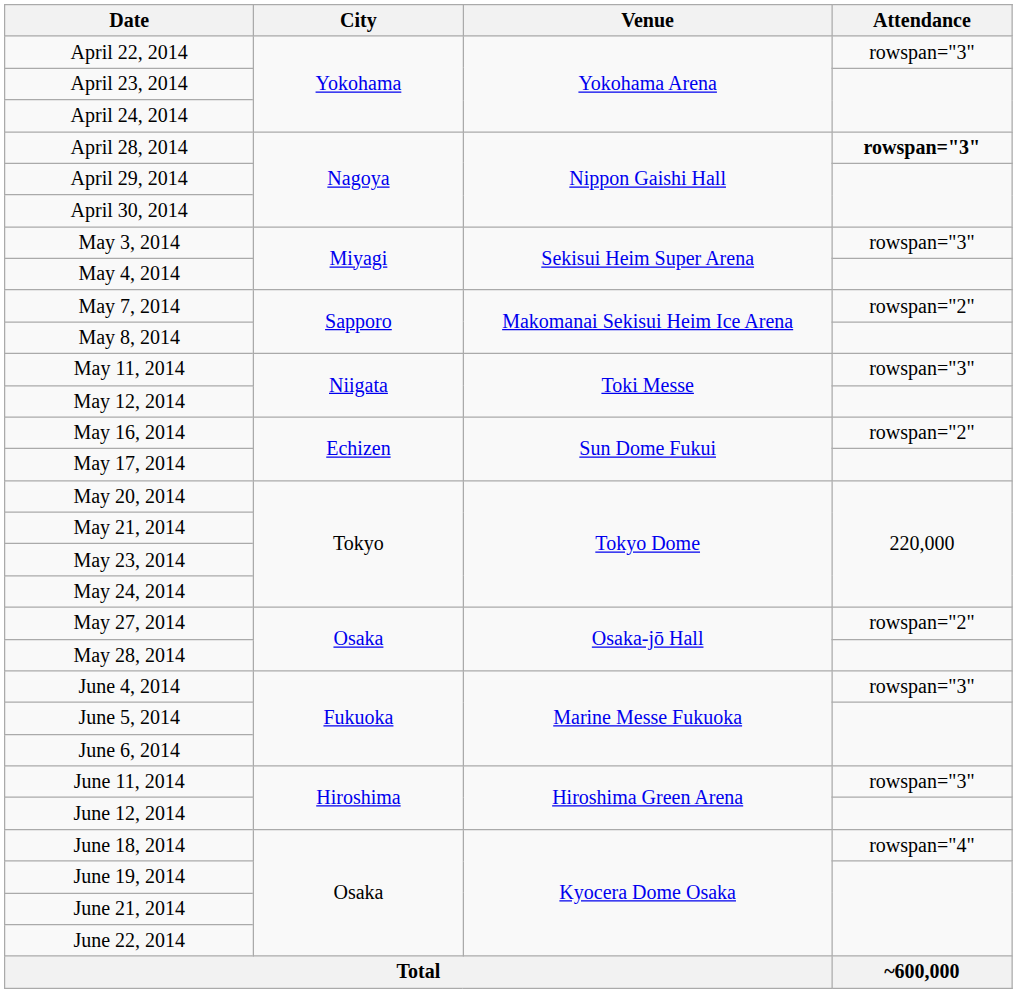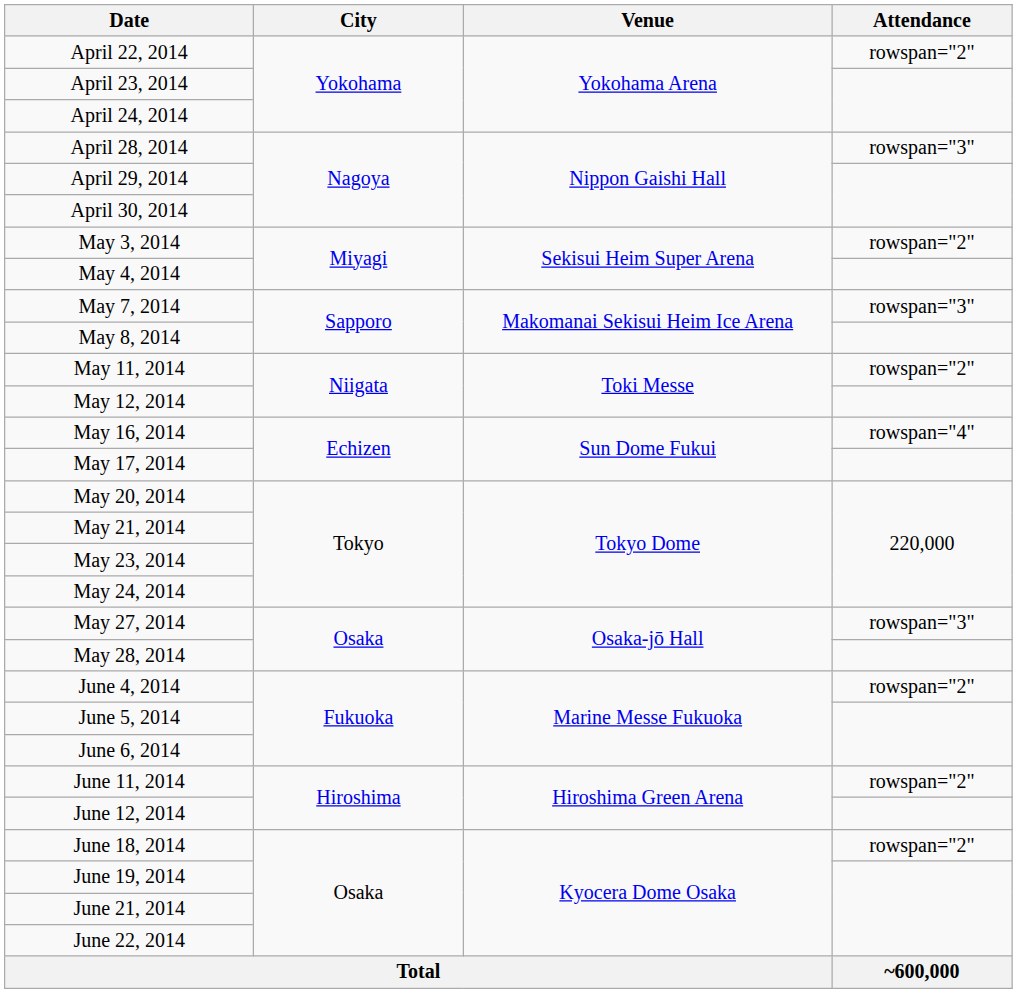(922, 52) rowspan="3" -> (922, 52) rowspan="2"
(922, 147) bold -> (922, 147) normal
(922, 242) rowspan="3" -> (922, 242) rowspan="2"
(922, 305) rowspan="2" -> (922, 305) rowspan="3"
(922, 369) rowspan="3" -> (922, 369) rowspan="2"
(922, 432) rowspan="2" -> (922, 432) rowspan="4"
(922, 623) rowspan="2" -> (922, 623) rowspan="3"
(922, 686) rowspan="3" -> (922, 686) rowspan="2"
(922, 781) rowspan="3" -> (922, 781) rowspan="2"
(922, 845) rowspan="4" -> (922, 845) rowspan="2"
